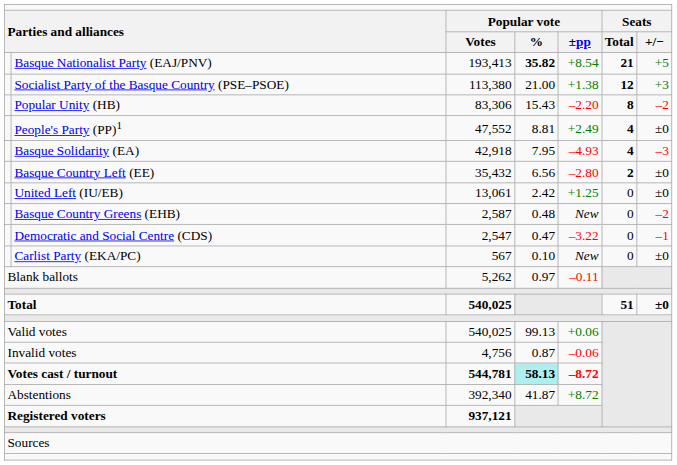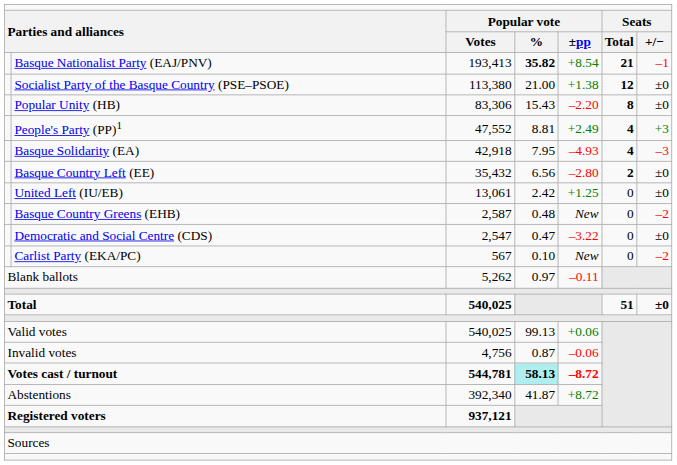(662, 63) +5 -> (662, 63) –1
(662, 84) +3 -> (662, 84) ±0
(662, 105) –2 -> (662, 105) ±0
(662, 128) ±0 -> (662, 128) +3
(662, 235) –1 -> (662, 235) ±0
(662, 256) ±0 -> (662, 256) –2
